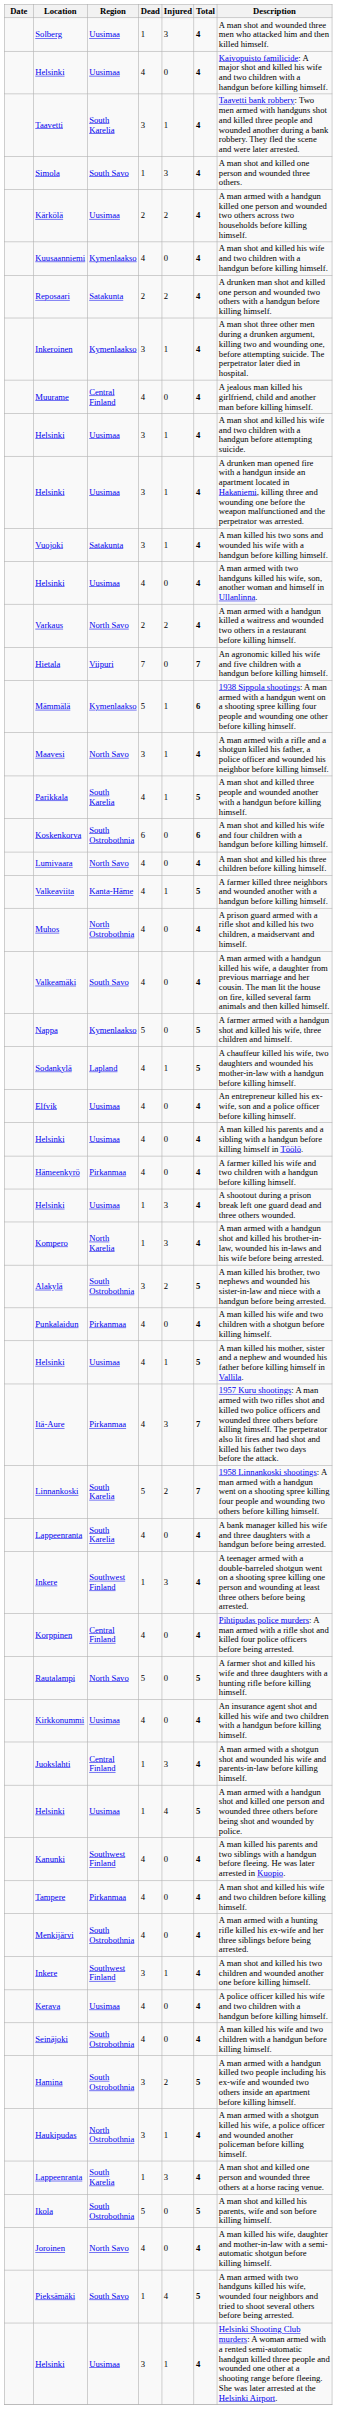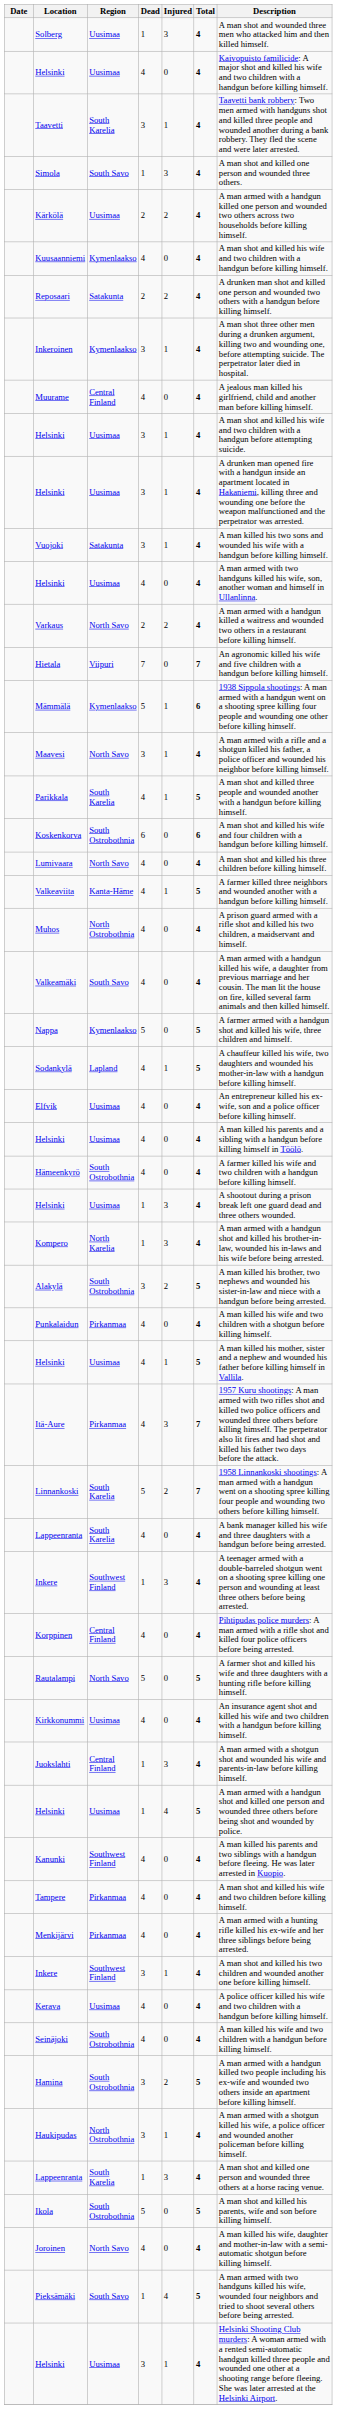(108, 1172) Pirkanmaa -> (112, 1172) South Ostrobothnia
(112, 1935) South Ostrobothnia -> (108, 1935) Pirkanmaa
